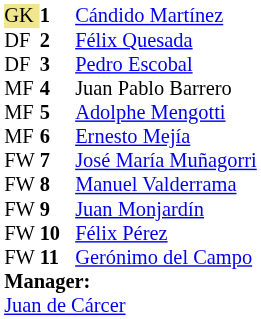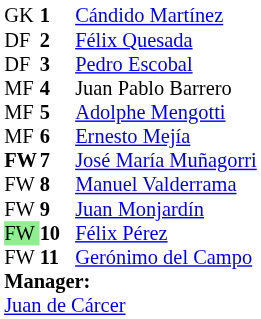(19, 15) khaki background -> (19, 15) no background
(19, 160) normal -> (21, 160) bold
(19, 233) no background -> (19, 233) lightgreen background
